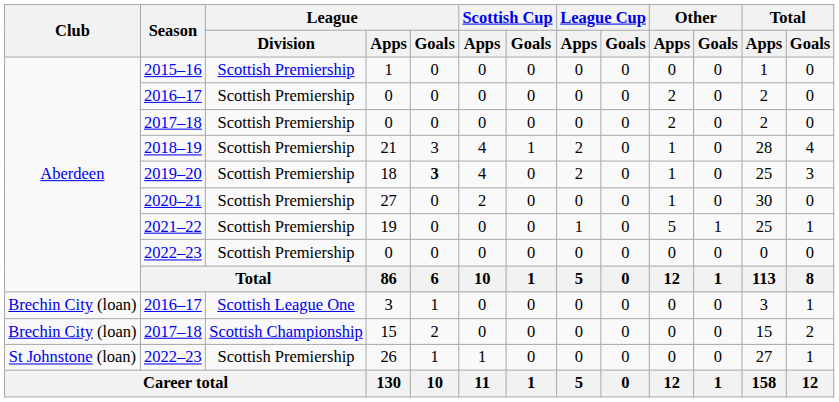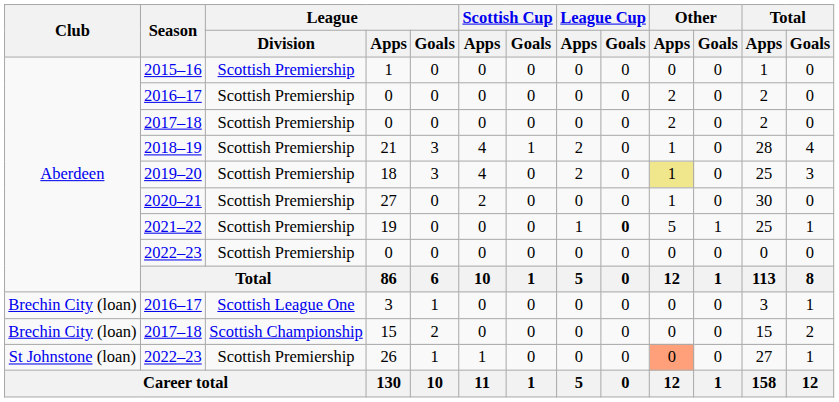(435, 174) bold -> (435, 174) normal
(672, 174) no background -> (672, 174) khaki background
(625, 226) normal -> (625, 226) bold
(672, 357) no background -> (672, 357) lightsalmon background
